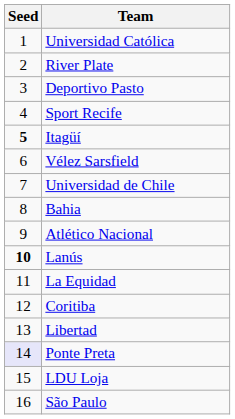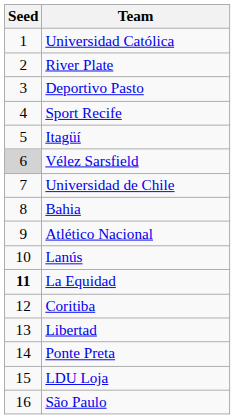(23, 137) bold -> (23, 137) normal
(23, 161) no background -> (23, 161) lightgrey background
(23, 257) bold -> (23, 257) normal
(23, 281) normal -> (23, 281) bold
(23, 354) lavender background -> (23, 354) no background
